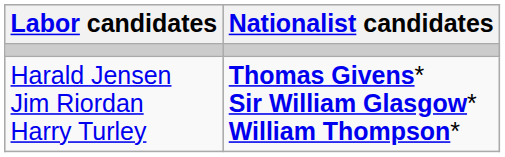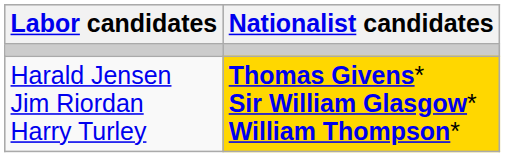(353, 103) no background -> (353, 103) gold background
